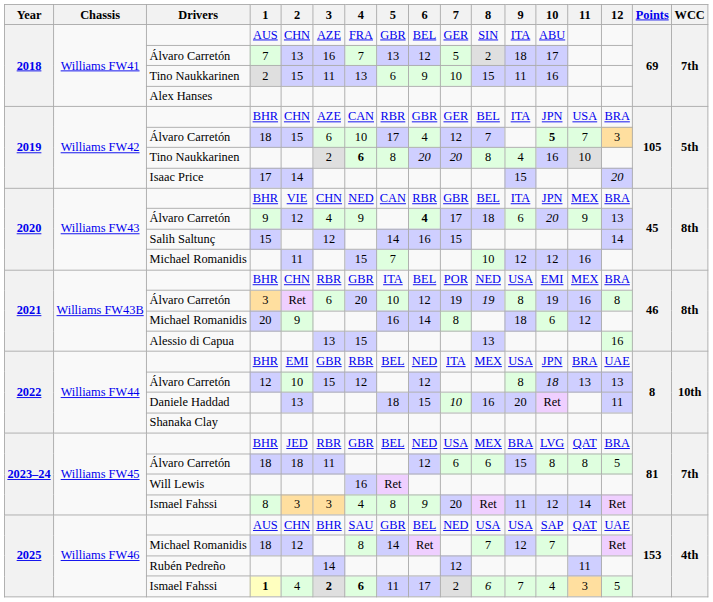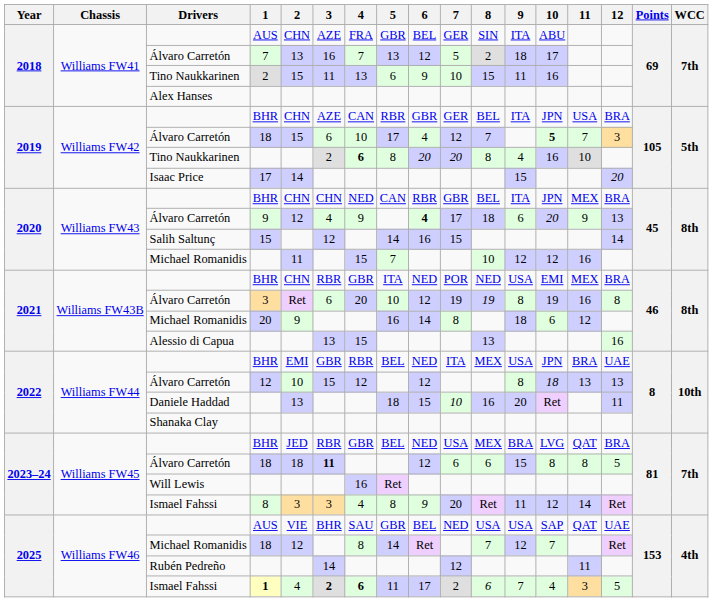(297, 198) VIE -> (297, 198) CHN
(425, 279) BEL -> (425, 279) NED
(329, 463) normal -> (329, 463) bold
(297, 524) CHN -> (297, 524) VIE
